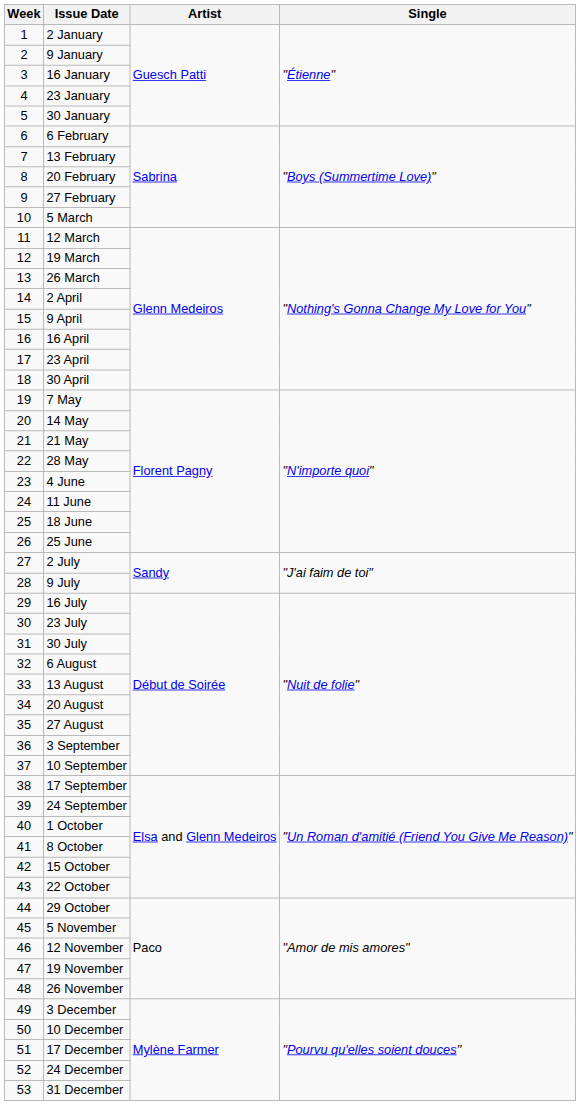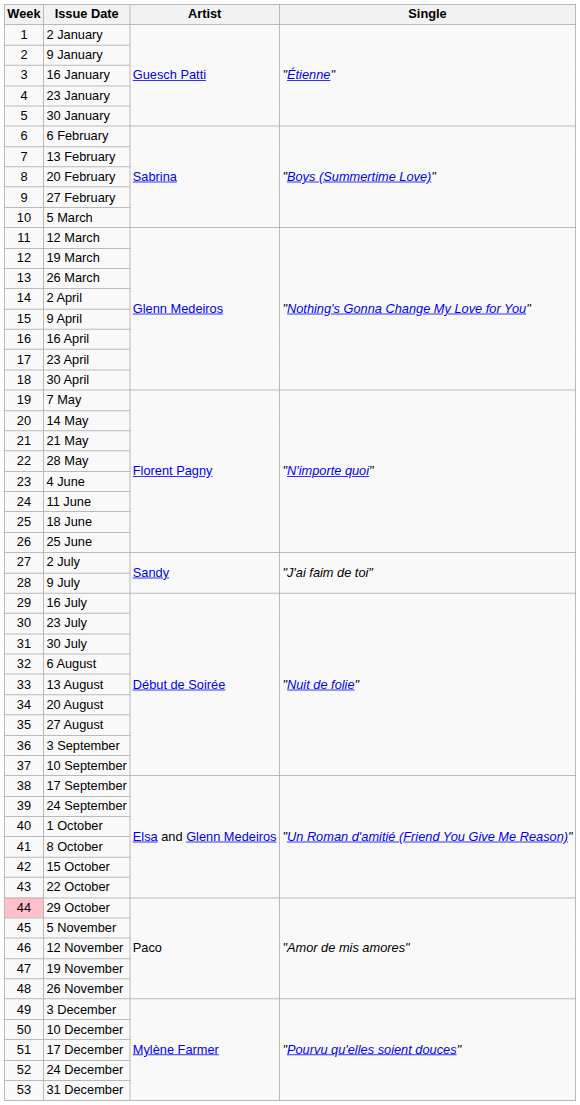(24, 907) no background -> (24, 907) pink background
